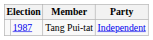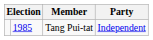(22, 27) 1987 -> (22, 27) 1985
